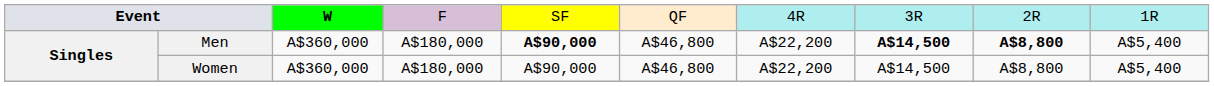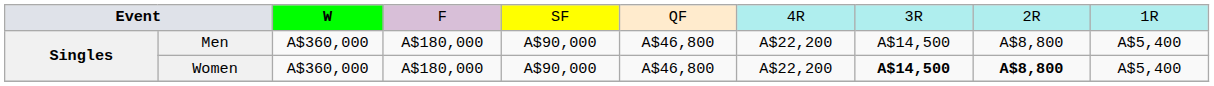(560, 43) bold -> (560, 43) normal
(914, 43) bold -> (914, 43) normal
(1032, 43) bold -> (1032, 43) normal
(914, 68) normal -> (914, 68) bold
(1032, 68) normal -> (1032, 68) bold
